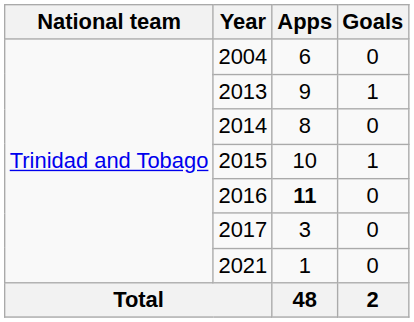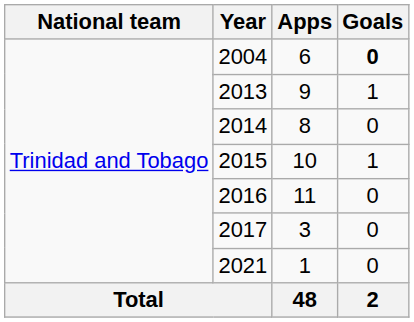(373, 56) normal -> (373, 56) bold
(305, 195) bold -> (305, 195) normal
